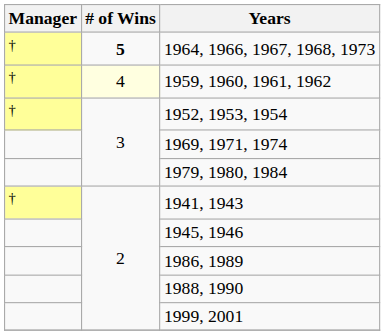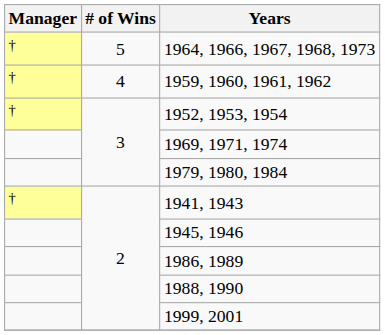(121, 48) bold -> (121, 48) normal
(121, 81) lightyellow background -> (121, 81) no background
